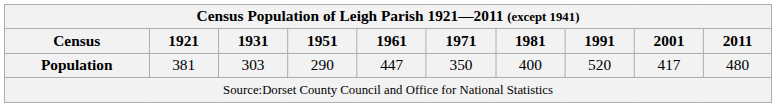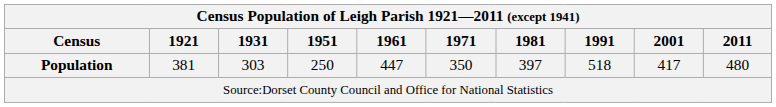(322, 65) 290 -> (322, 65) 250
(530, 65) 400 -> (530, 65) 397
(600, 65) 520 -> (600, 65) 518
